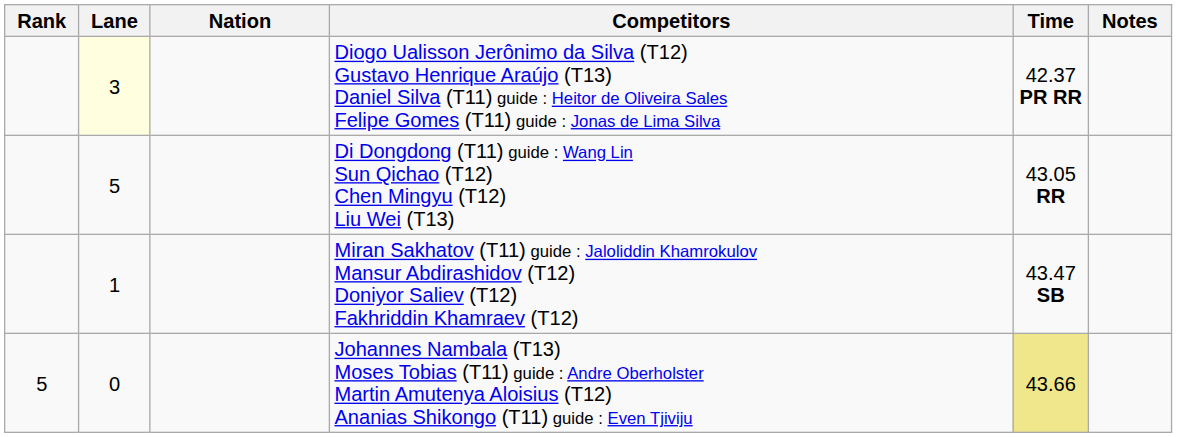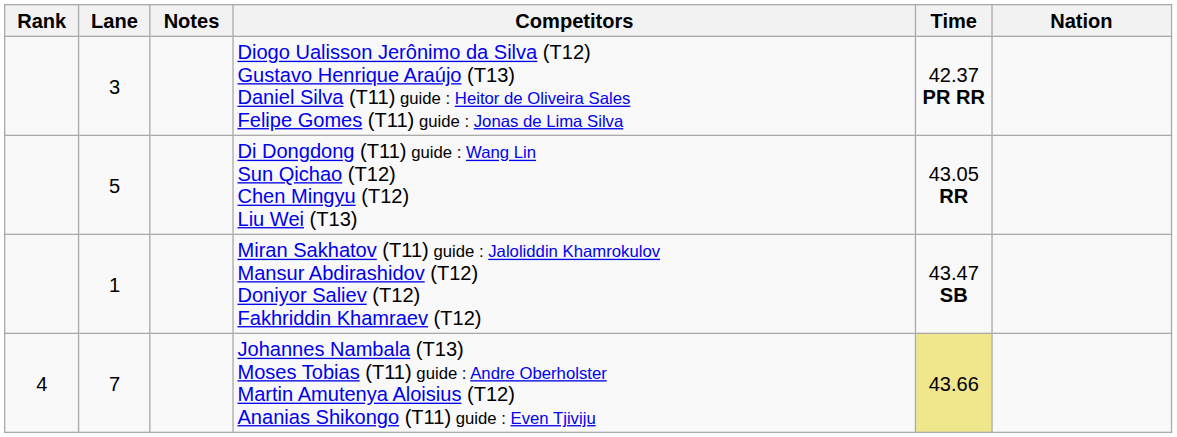columns swapped: (240, 21) <-> (1130, 21)
(114, 86) lightyellow background -> (114, 86) no background
(42, 383) 5 -> (42, 383) 4
(114, 383) 0 -> (114, 383) 7
